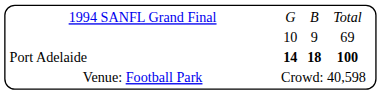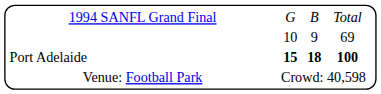(290, 57) 14 -> (290, 57) 15
